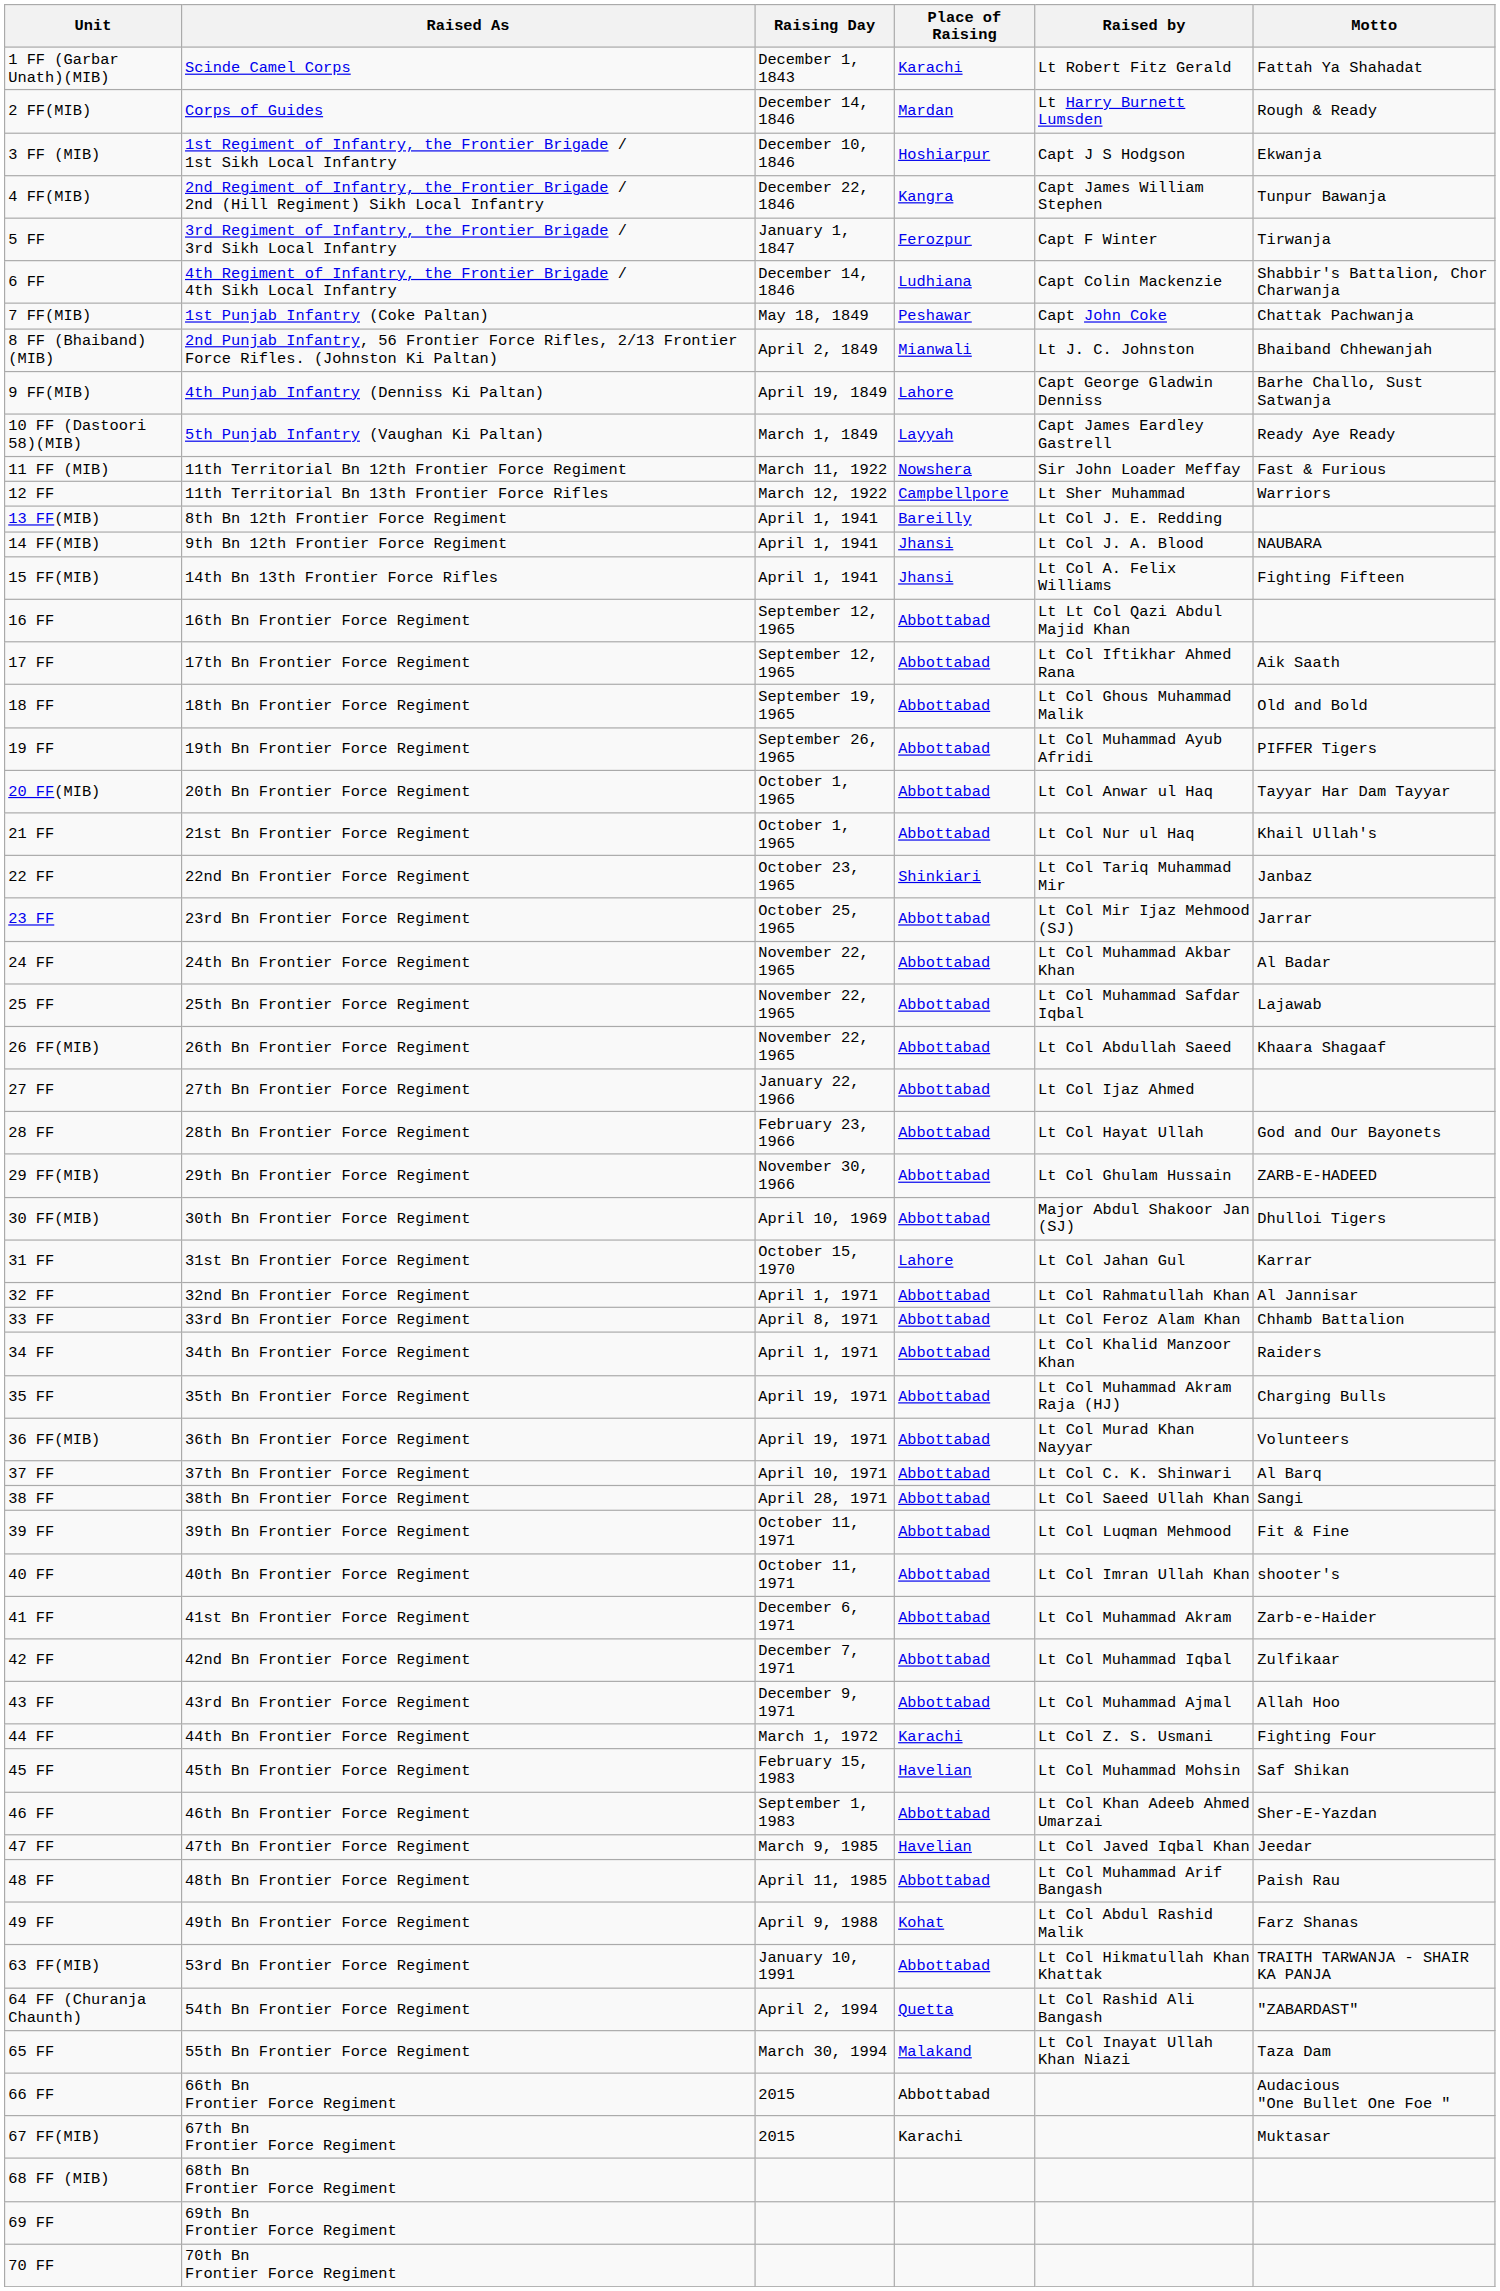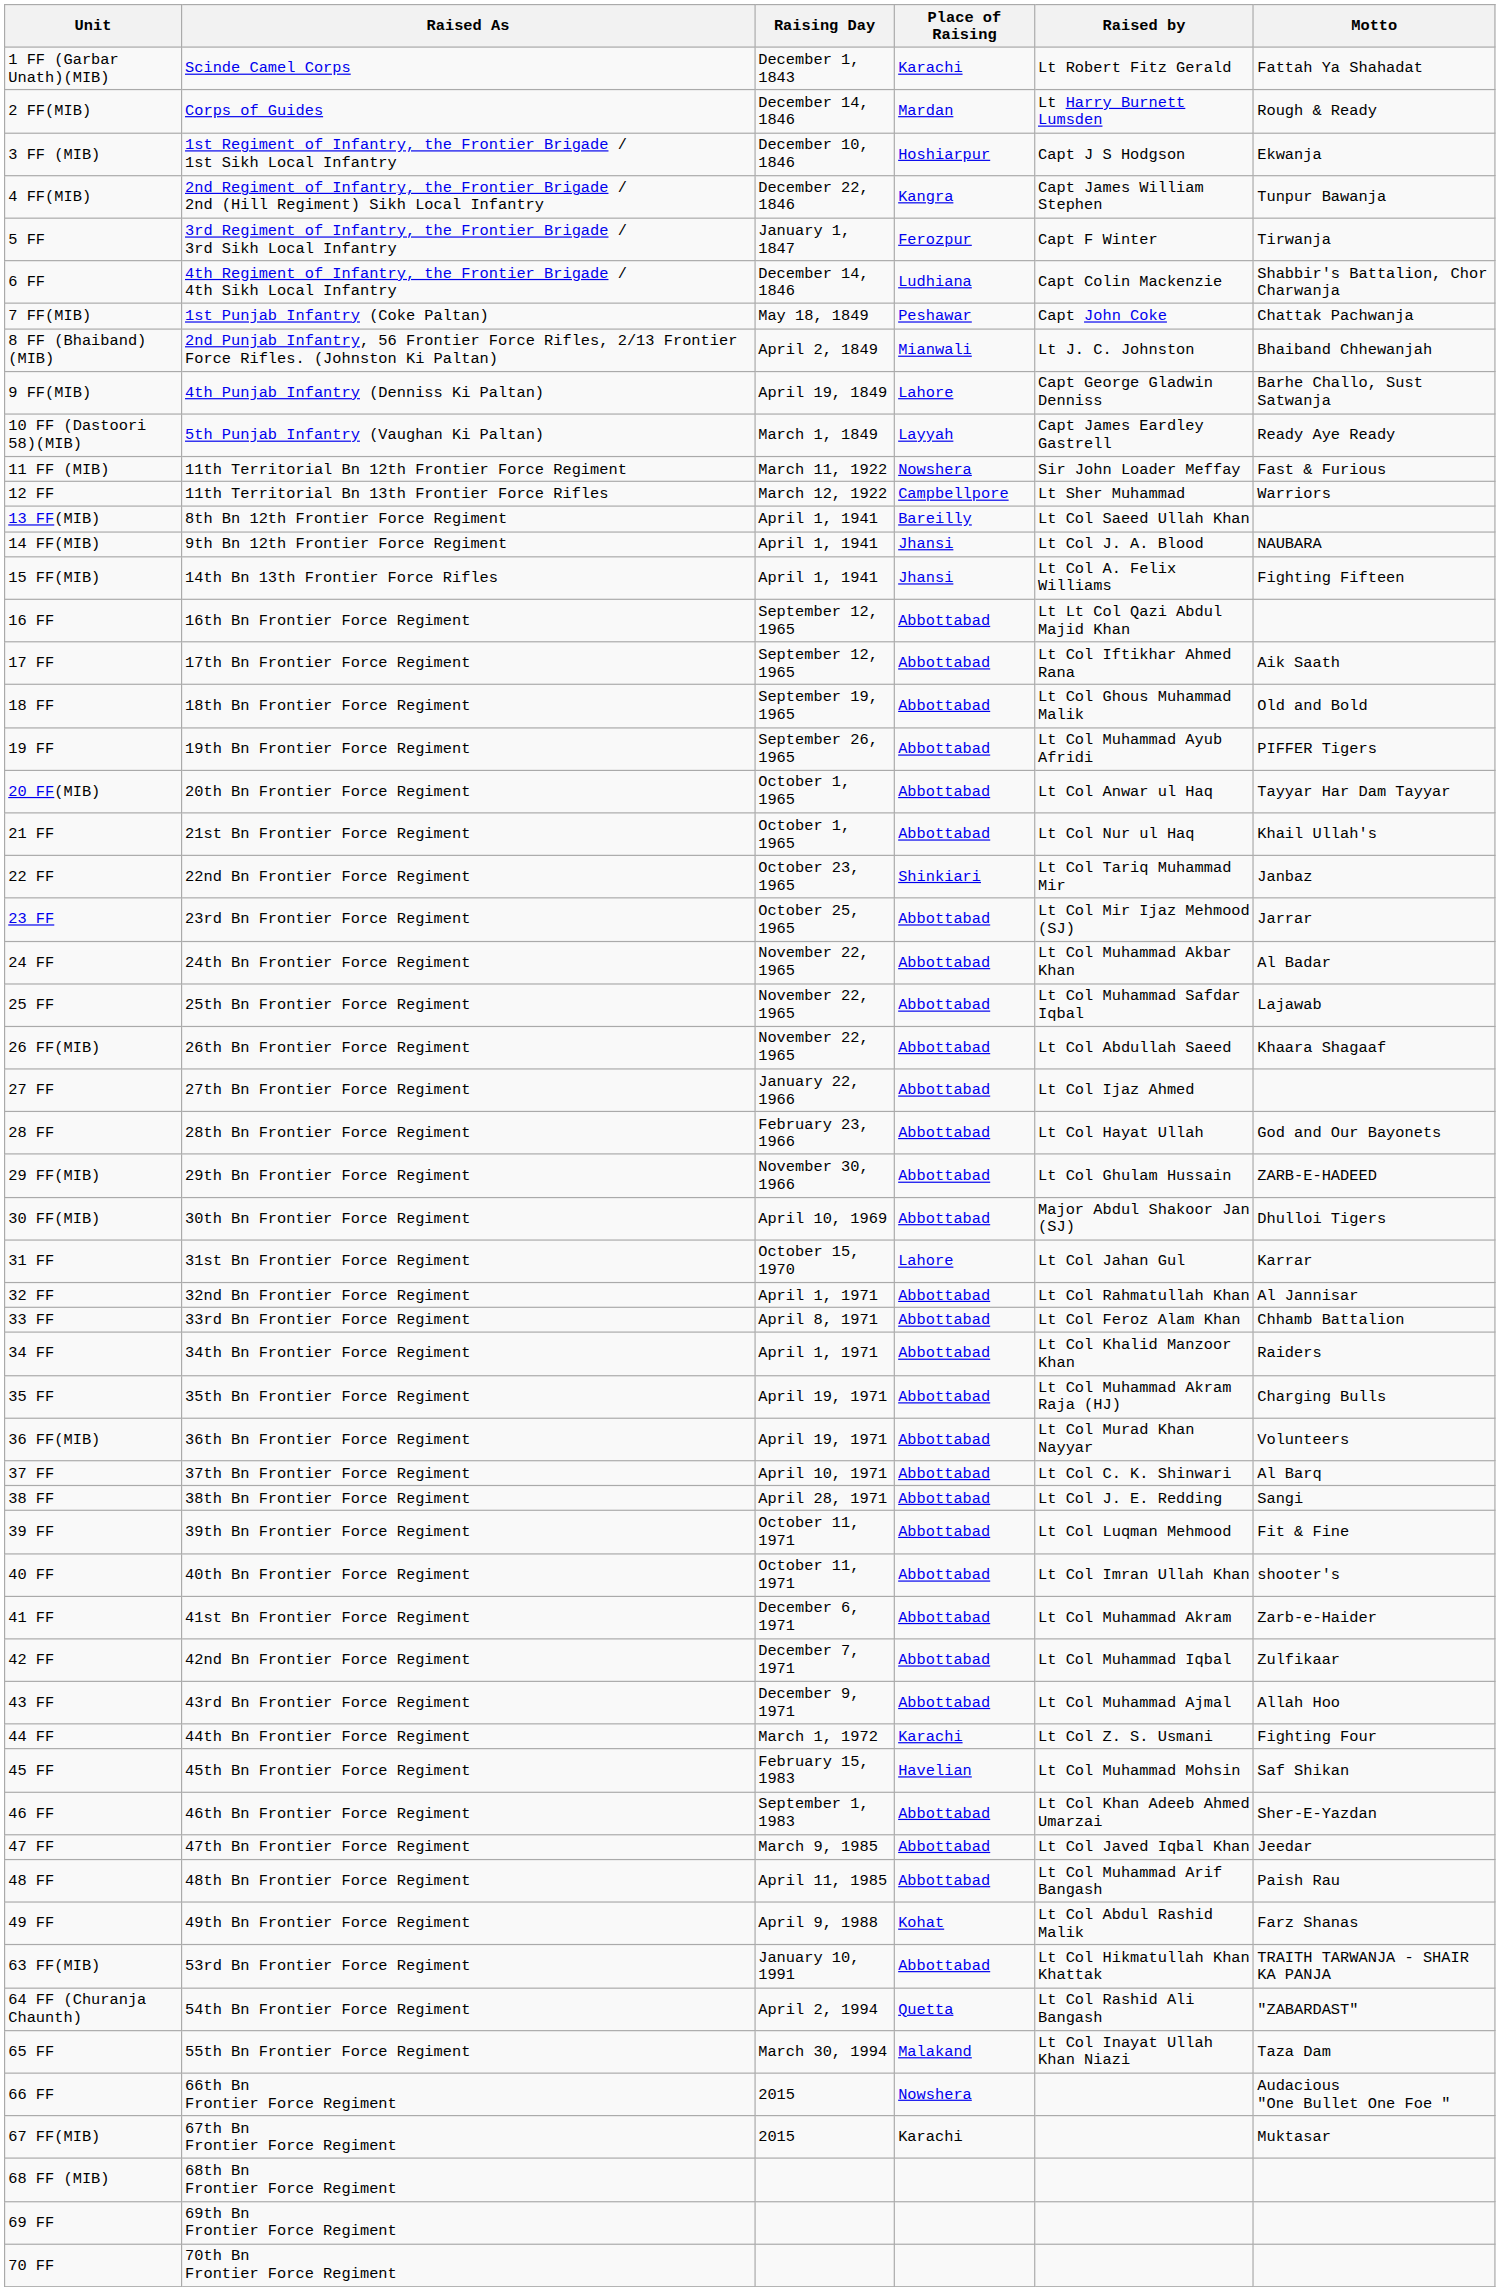(1130, 519) Lt Col J. E. Redding -> (1144, 519) Lt Col Saeed Ullah Khan
(1144, 1498) Lt Col Saeed Ullah Khan -> (1130, 1498) Lt Col J. E. Redding
(935, 1847) Havelian -> (944, 1847) Abbottabad
(944, 2094) Abbottabad -> (935, 2094) Nowshera
